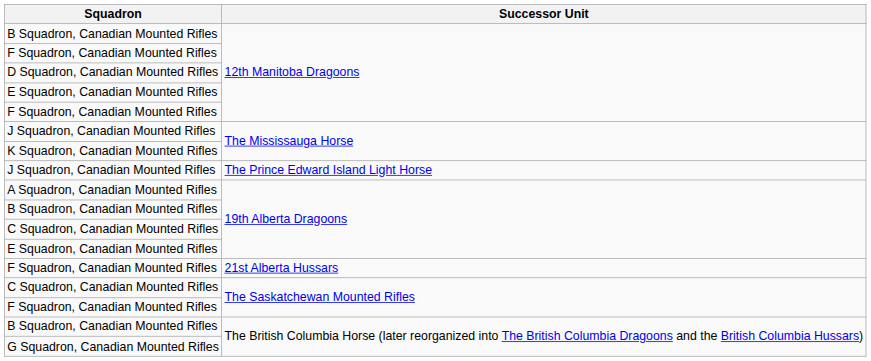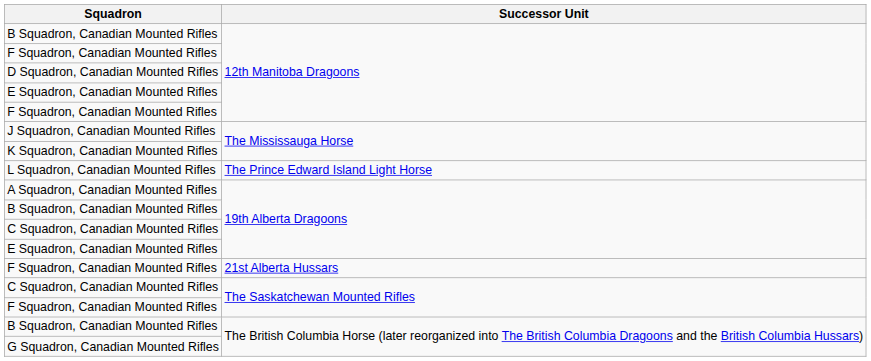(111, 170) J Squadron, Canadian Mounted Rifles -> (111, 170) L Squadron, Canadian Mounted Rifles
